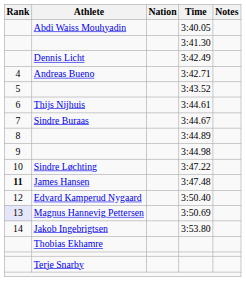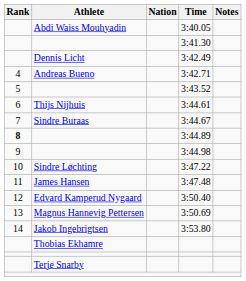(18, 136) normal -> (18, 136) bold
(18, 182) bold -> (18, 182) normal
(18, 213) lavender background -> (18, 213) no background
